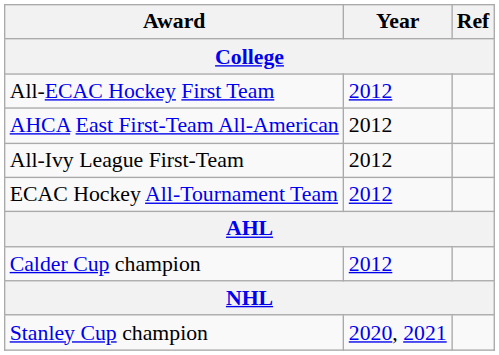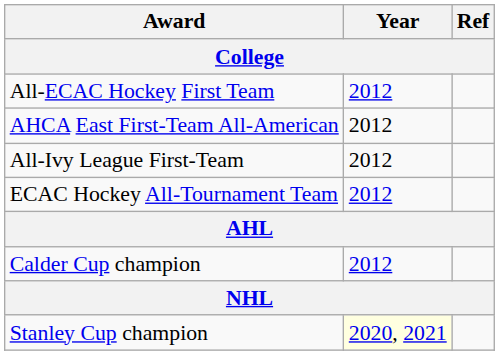(398, 332) no background -> (398, 332) lightyellow background
